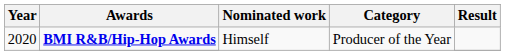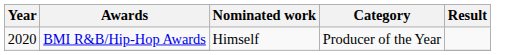(129, 38) bold -> (125, 38) normal
